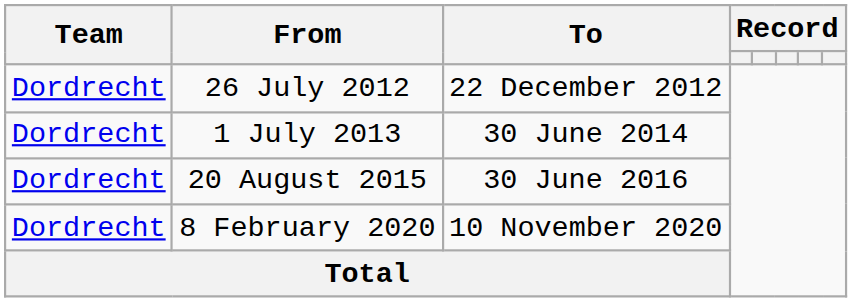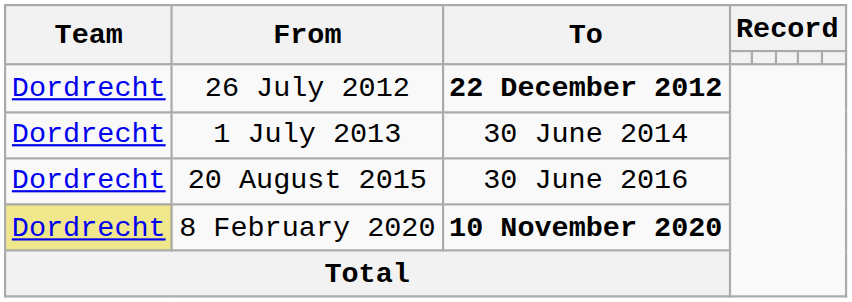(586, 88) normal -> (586, 88) bold
(89, 227) no background -> (89, 227) khaki background
(586, 227) normal -> (586, 227) bold
